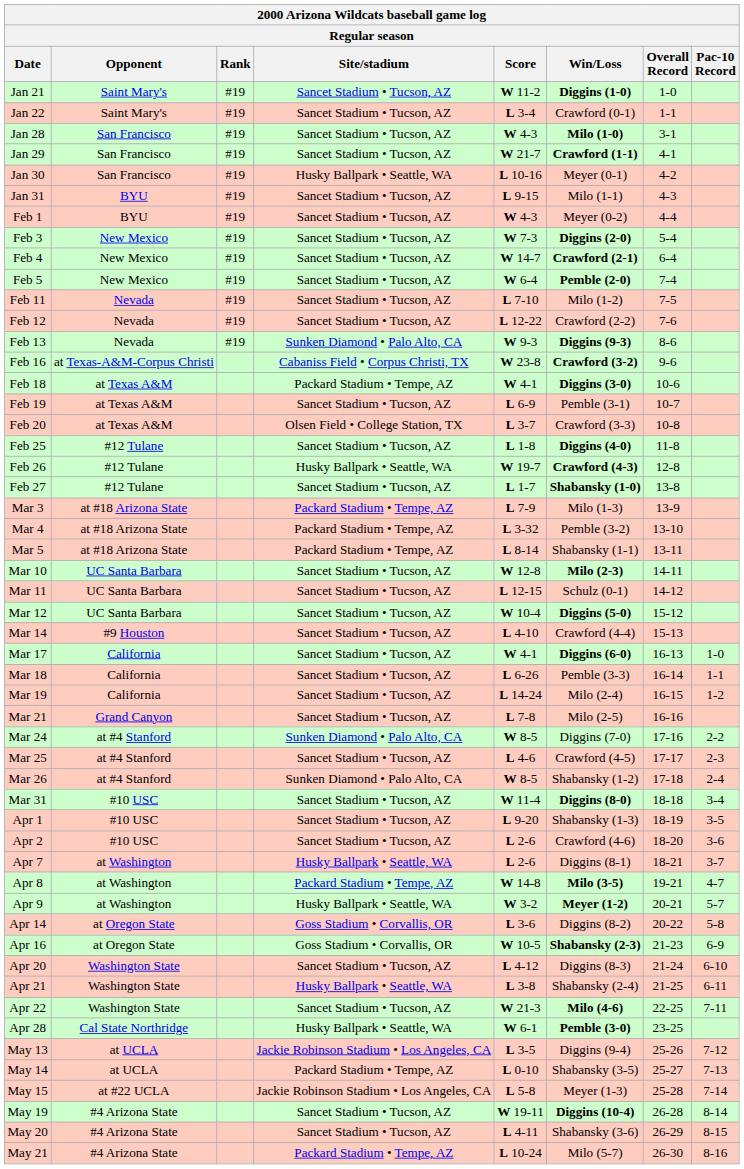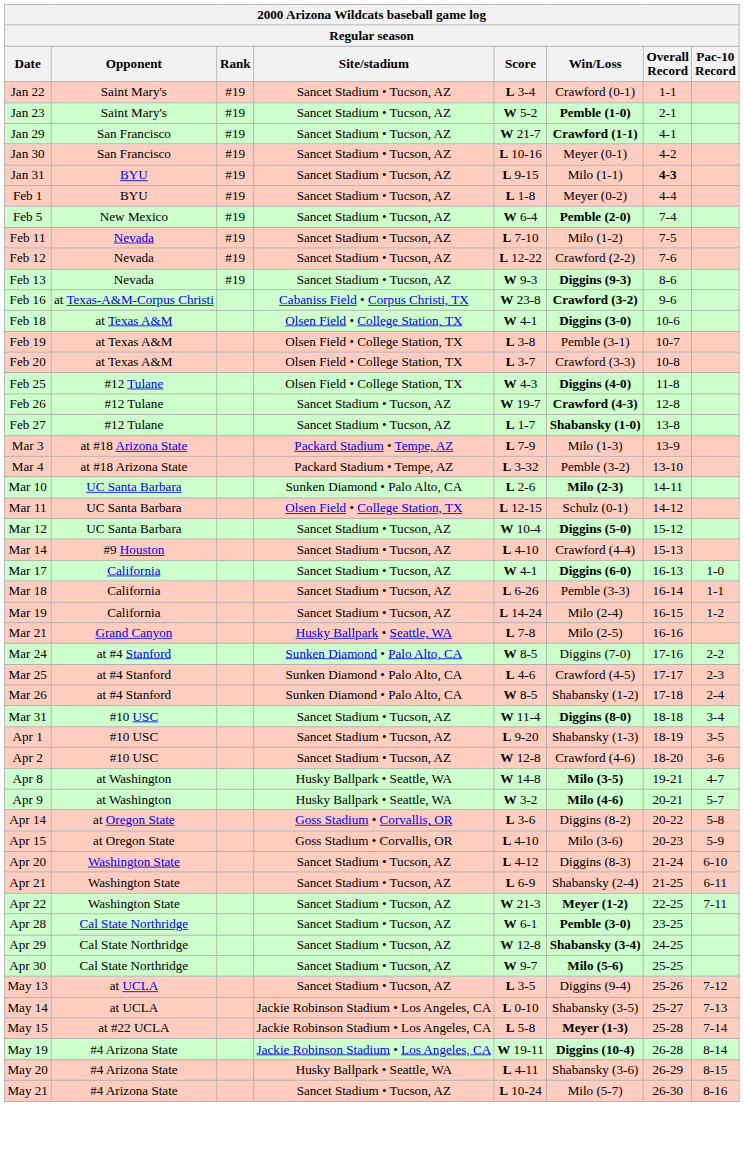- row: (28, 92)
+ row: (28, 112)
- row: (28, 133)
(374, 175) Husky Ballpark • Seattle, WA -> (374, 154) Sancet Stadium • Tucson, AZ
(668, 196) normal -> (668, 175) bold
(520, 216) W 4-3 -> (520, 196) L 1-8
- row: (28, 237)
- row: (28, 258)
(374, 341) Sunken Diamond • Palo Alto, CA -> (374, 279) Sancet Stadium • Tucson, AZ
(374, 383) Packard Stadium • Tempe, AZ -> (374, 320) Olsen Field • College Station, TX
(374, 404) Sancet Stadium • Tucson, AZ -> (374, 341) Olsen Field • College Station, TX
(520, 404) L 6-9 -> (520, 341) L 3-8
(374, 445) Sancet Stadium • Tucson, AZ -> (374, 383) Olsen Field • College Station, TX
(520, 445) L 1-8 -> (520, 383) W 4-3
(374, 466) Husky Ballpark • Seattle, WA -> (374, 404) Sancet Stadium • Tucson, AZ
- row: (28, 549)
(374, 570) Sancet Stadium • Tucson, AZ -> (374, 487) Sunken Diamond • Palo Alto, CA
(520, 570) W 12-8 -> (520, 487) L 2-6
(374, 591) Sancet Stadium • Tucson, AZ -> (374, 508) Olsen Field • College Station, TX
(374, 716) Sancet Stadium • Tucson, AZ -> (374, 633) Husky Ballpark • Seattle, WA
(374, 757) Sancet Stadium • Tucson, AZ -> (374, 674) Sunken Diamond • Palo Alto, CA
(520, 841) L 2-6 -> (520, 757) W 12-8
- row: (28, 861)
(374, 882) Packard Stadium • Tempe, AZ -> (374, 778) Husky Ballpark • Seattle, WA
(595, 903) Meyer (1-2) -> (595, 799) Milo (4-6)
+ row: (28, 841)
- row: (28, 945)
(374, 986) Husky Ballpark • Seattle, WA -> (374, 882) Sancet Stadium • Tucson, AZ
(520, 986) L 3-8 -> (520, 882) L 6-9
(595, 1007) Milo (4-6) -> (595, 903) Meyer (1-2)
(374, 1028) Husky Ballpark • Seattle, WA -> (374, 924) Sancet Stadium • Tucson, AZ
+ row: (28, 945)
+ row: (28, 966)
(374, 1049) Jackie Robinson Stadium • Los Angeles, CA -> (374, 986) Sancet Stadium • Tucson, AZ
(374, 1070) Packard Stadium • Tempe, AZ -> (374, 1007) Jackie Robinson Stadium • Los Angeles, CA
(595, 1090) normal -> (595, 1028) bold
(374, 1111) Sancet Stadium • Tucson, AZ -> (374, 1049) Jackie Robinson Stadium • Los Angeles, CA
(374, 1132) Sancet Stadium • Tucson, AZ -> (374, 1070) Husky Ballpark • Seattle, WA
(374, 1153) Packard Stadium • Tempe, AZ -> (374, 1090) Sancet Stadium • Tucson, AZ
